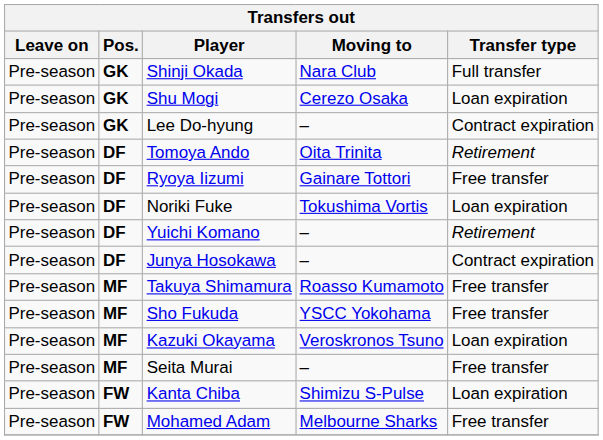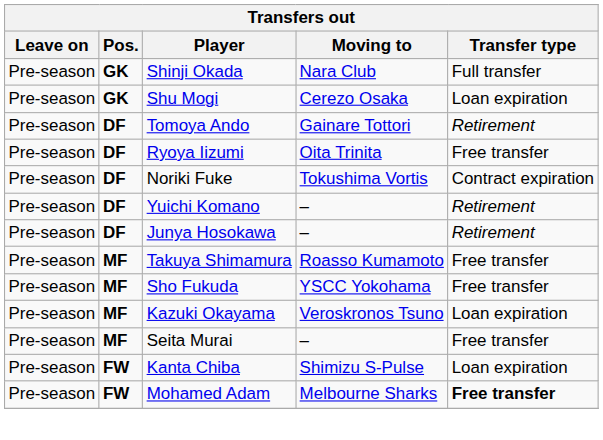- row: (200, 125)
(341, 152) Oita Trinita -> (355, 125) Gainare Tottori
(355, 179) Gainare Tottori -> (341, 152) Oita Trinita
(510, 206) Loan expiration -> (523, 179) Contract expiration
(523, 260) Contract expiration -> (493, 233) Retirement
(500, 421) normal -> (504, 394) bold
